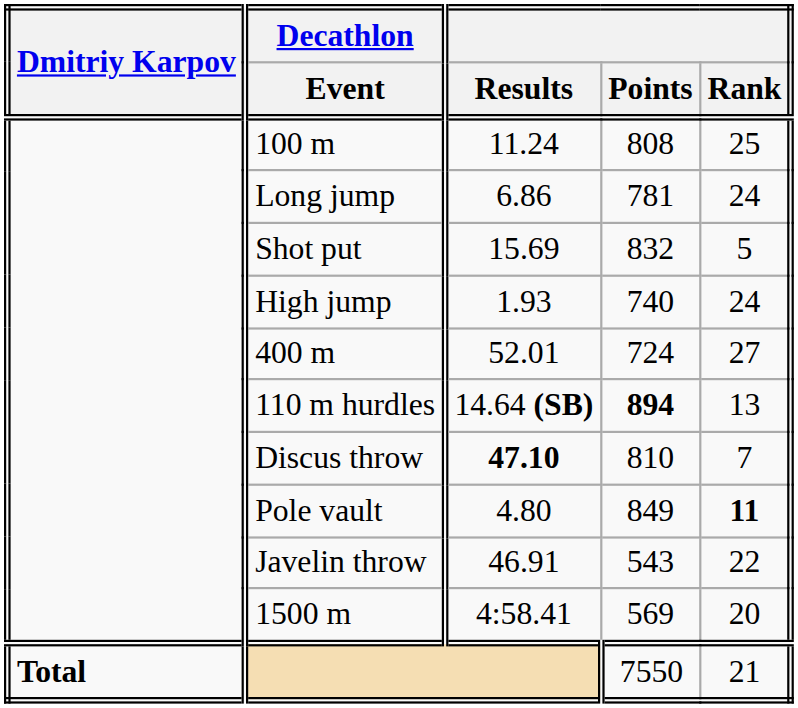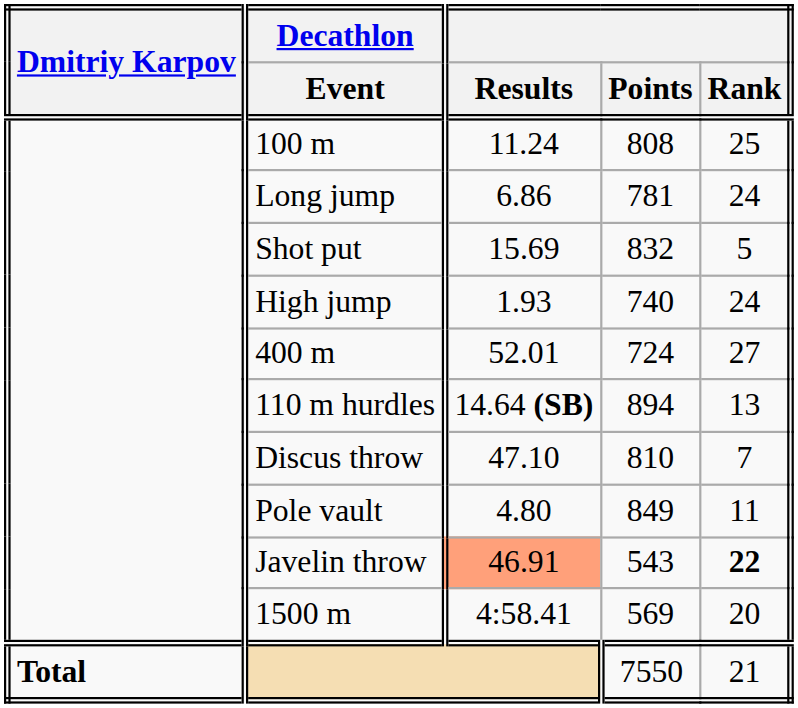(650, 405) bold -> (650, 405) normal
(524, 457) bold -> (524, 457) normal
(744, 510) bold -> (744, 510) normal
(524, 562) no background -> (524, 562) lightsalmon background
(744, 562) normal -> (744, 562) bold
